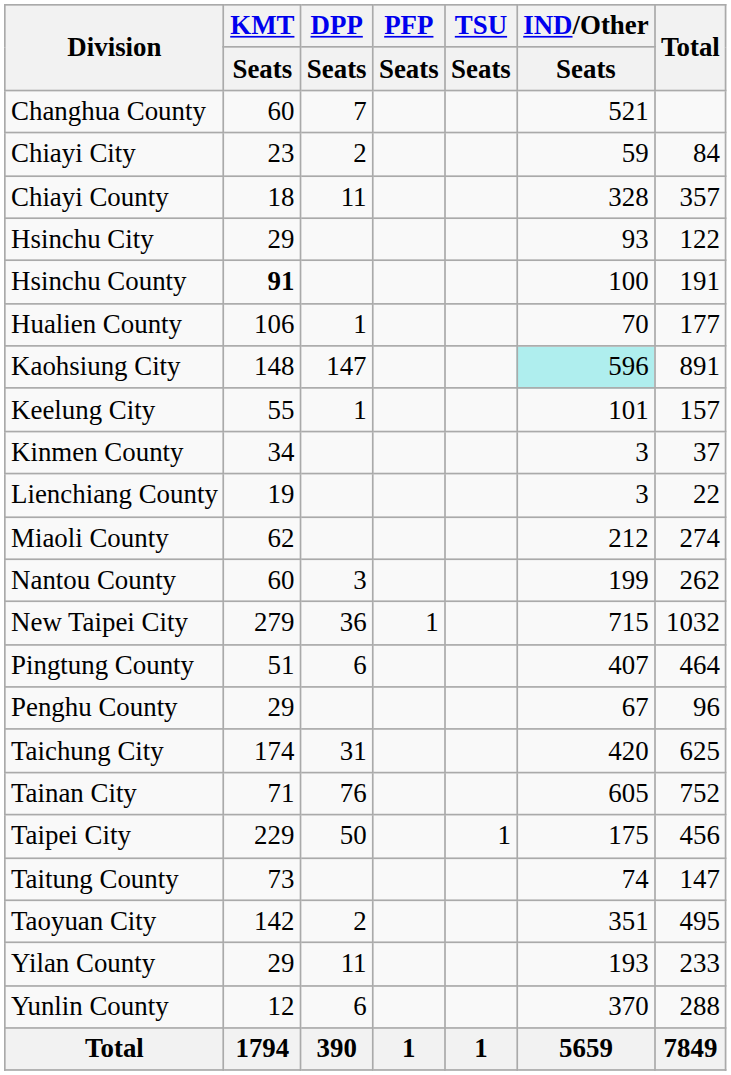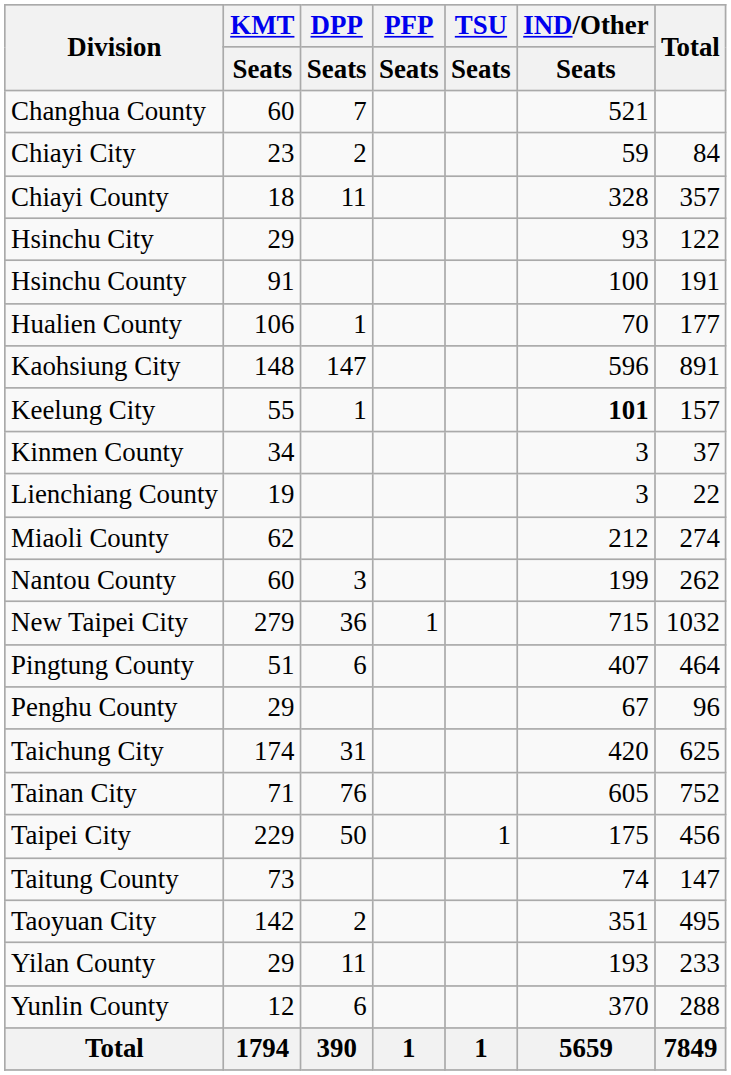(281, 281) bold -> (281, 281) normal
(629, 366) paleturquoise background -> (629, 366) no background
(629, 409) normal -> (629, 409) bold
